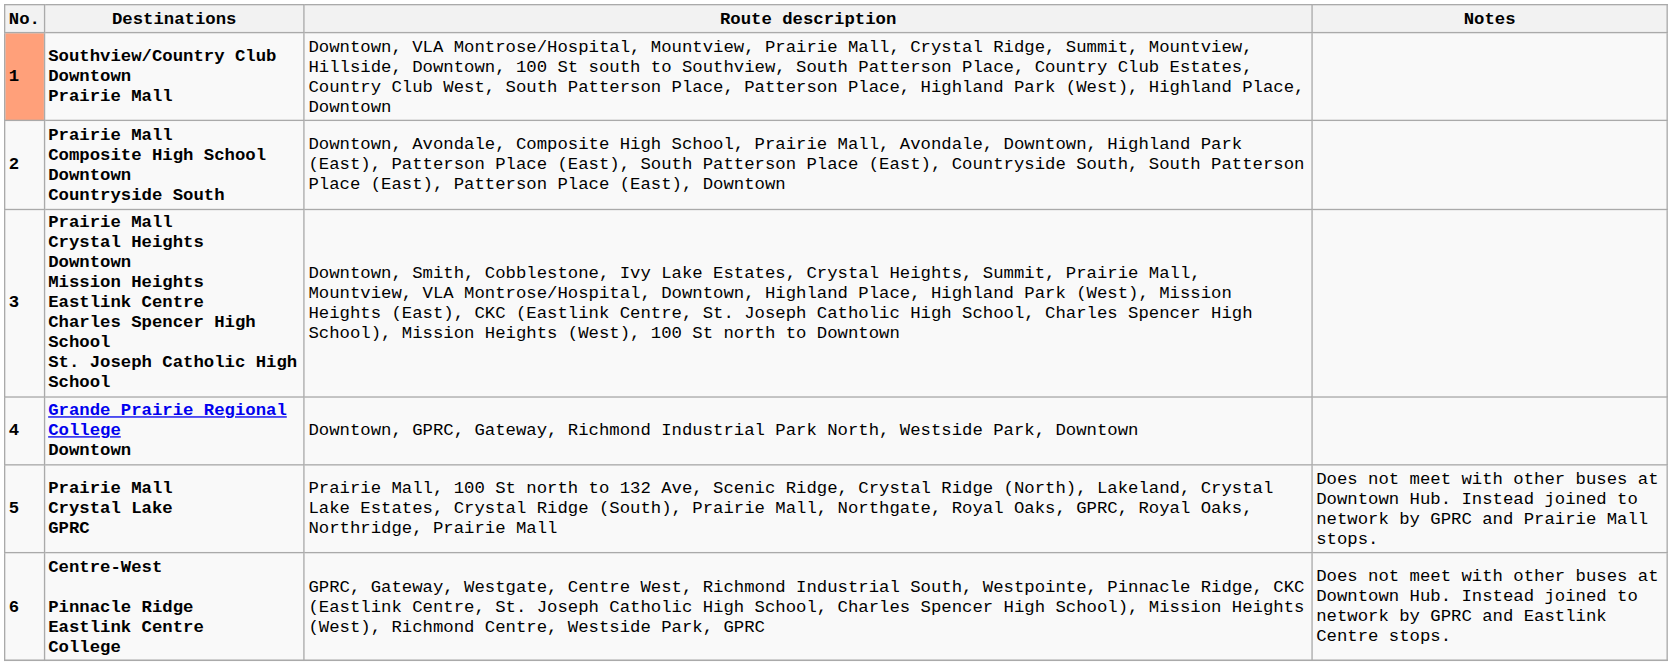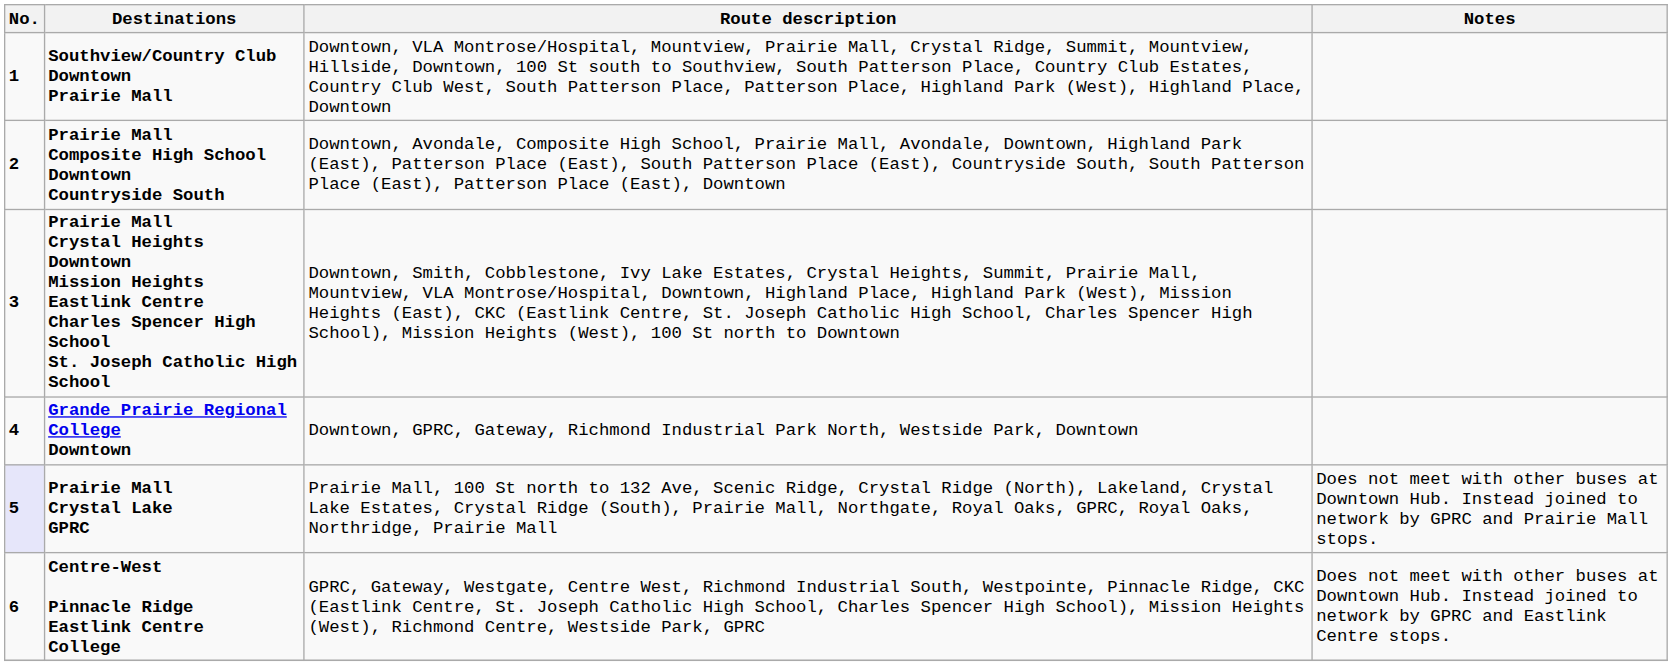(14, 77) lightsalmon background -> (14, 77) no background
(14, 509) no background -> (14, 509) lavender background
